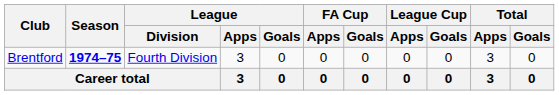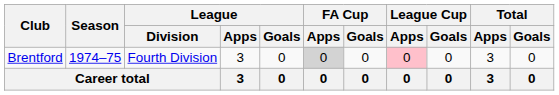(95, 57) bold -> (95, 57) normal
(323, 57) no background -> (323, 57) lightgrey background
(407, 57) no background -> (407, 57) pink background
